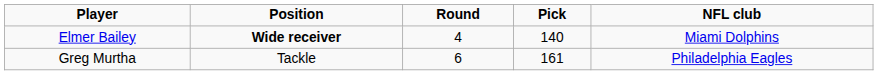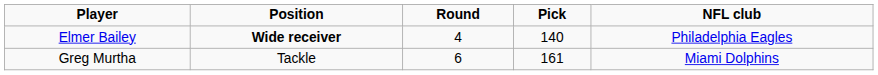(732, 37) Miami Dolphins -> (732, 37) Philadelphia Eagles
(732, 59) Philadelphia Eagles -> (732, 59) Miami Dolphins
